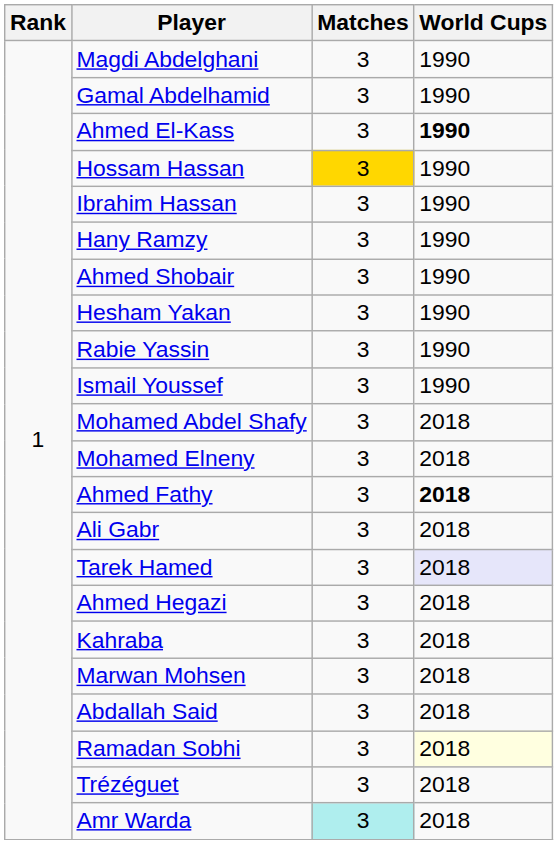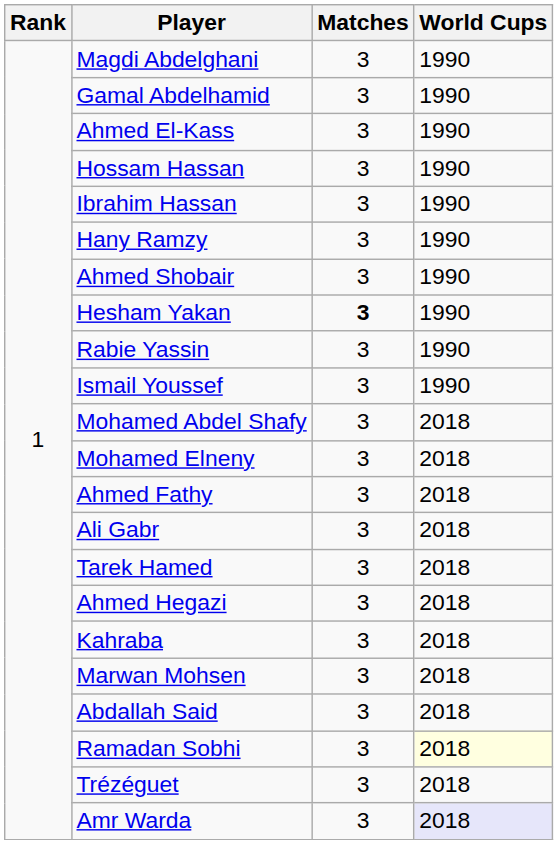(445, 131) bold -> (445, 131) normal
(363, 167) gold background -> (363, 167) no background
(363, 312) normal -> (363, 312) bold
(445, 494) bold -> (445, 494) normal
(445, 566) lavender background -> (445, 566) no background
(363, 820) paleturquoise background -> (363, 820) no background
(445, 820) no background -> (445, 820) lavender background
